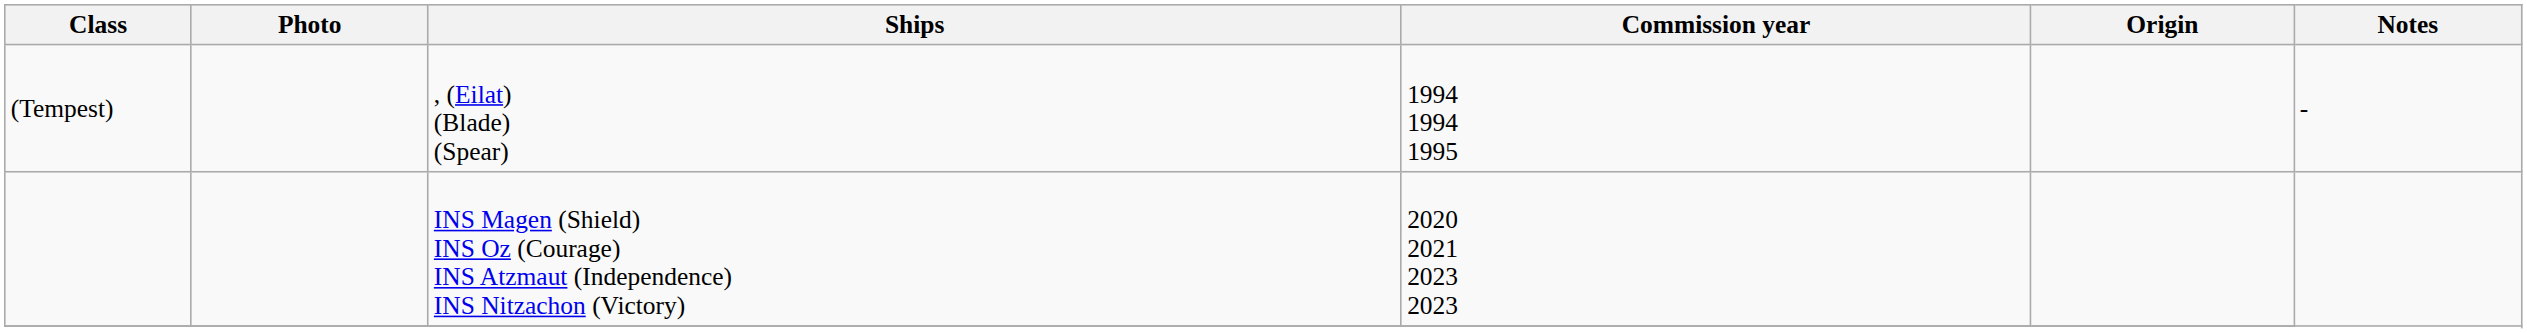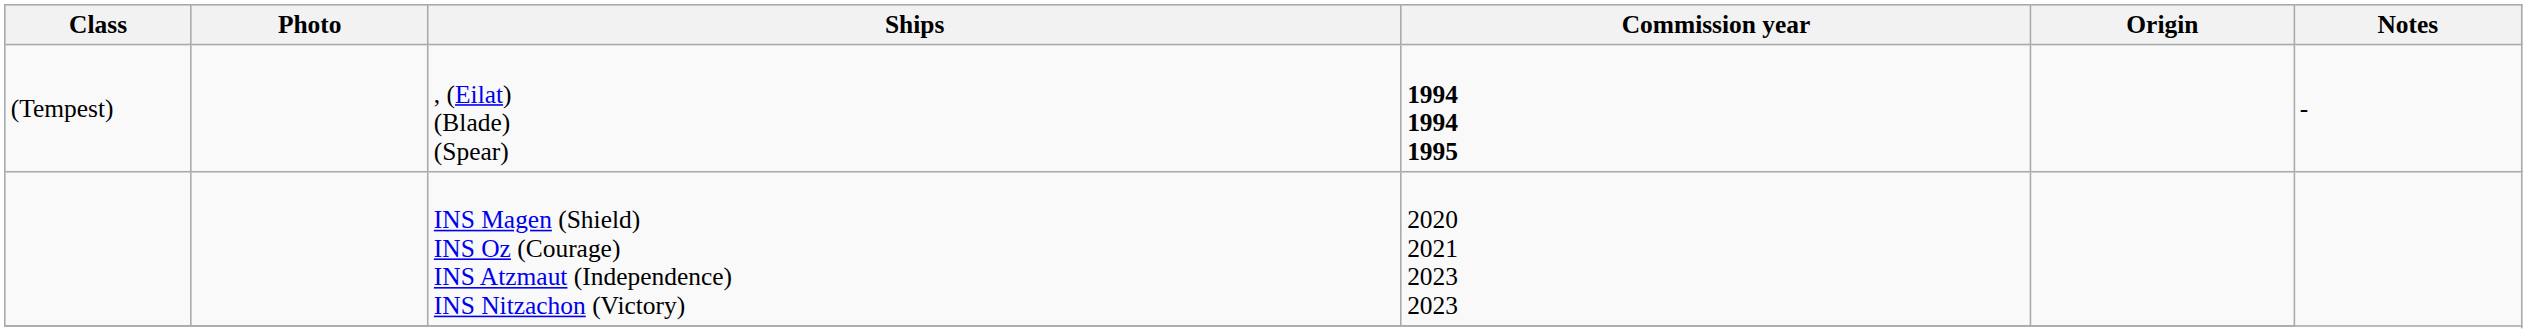(1433, 122) normal -> (1433, 122) bold
